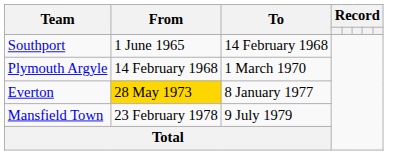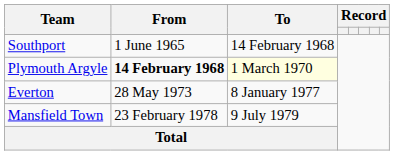(166, 68) normal -> (169, 68) bold
(265, 68) no background -> (272, 68) lightyellow background
(153, 92) gold background -> (153, 92) no background
